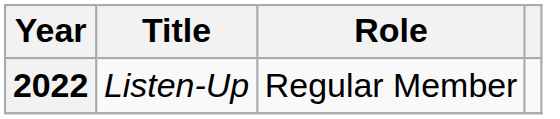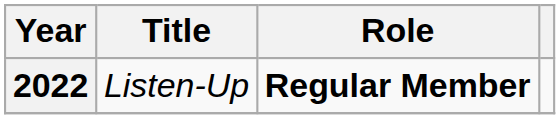(391, 85) normal -> (398, 85) bold
